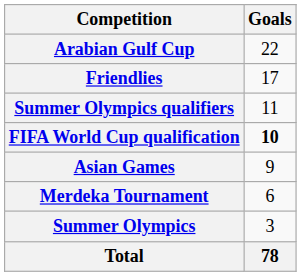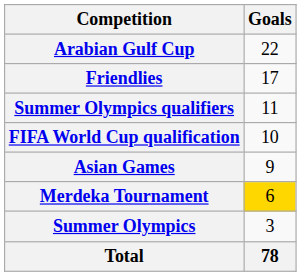(270, 137) bold -> (270, 137) normal
(270, 196) no background -> (270, 196) gold background
